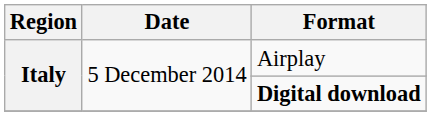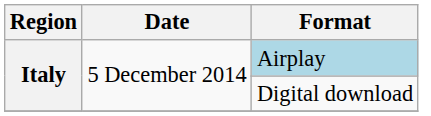(291, 57) no background -> (291, 57) lightblue background
(339, 93) bold -> (335, 93) normal
